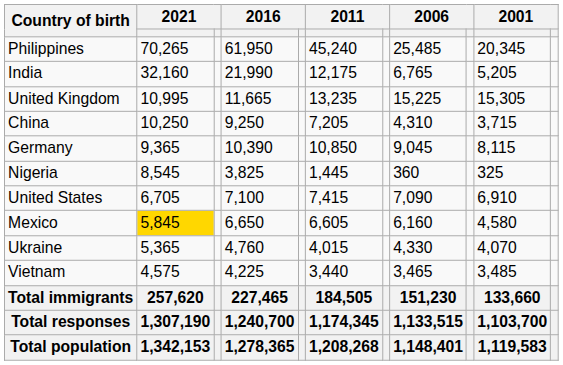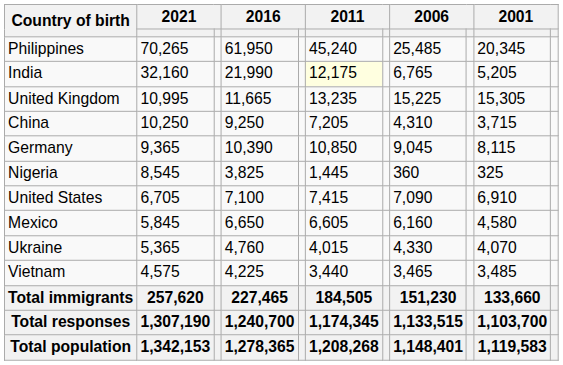(333, 73) no background -> (333, 73) lightyellow background
(160, 223) gold background -> (160, 223) no background
